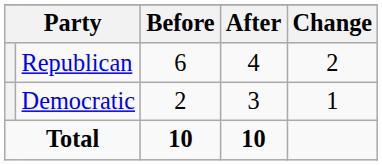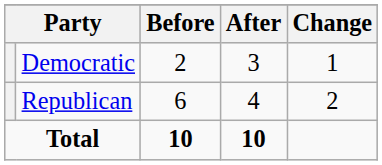rows swapped: (77, 62) <-> (78, 100)
